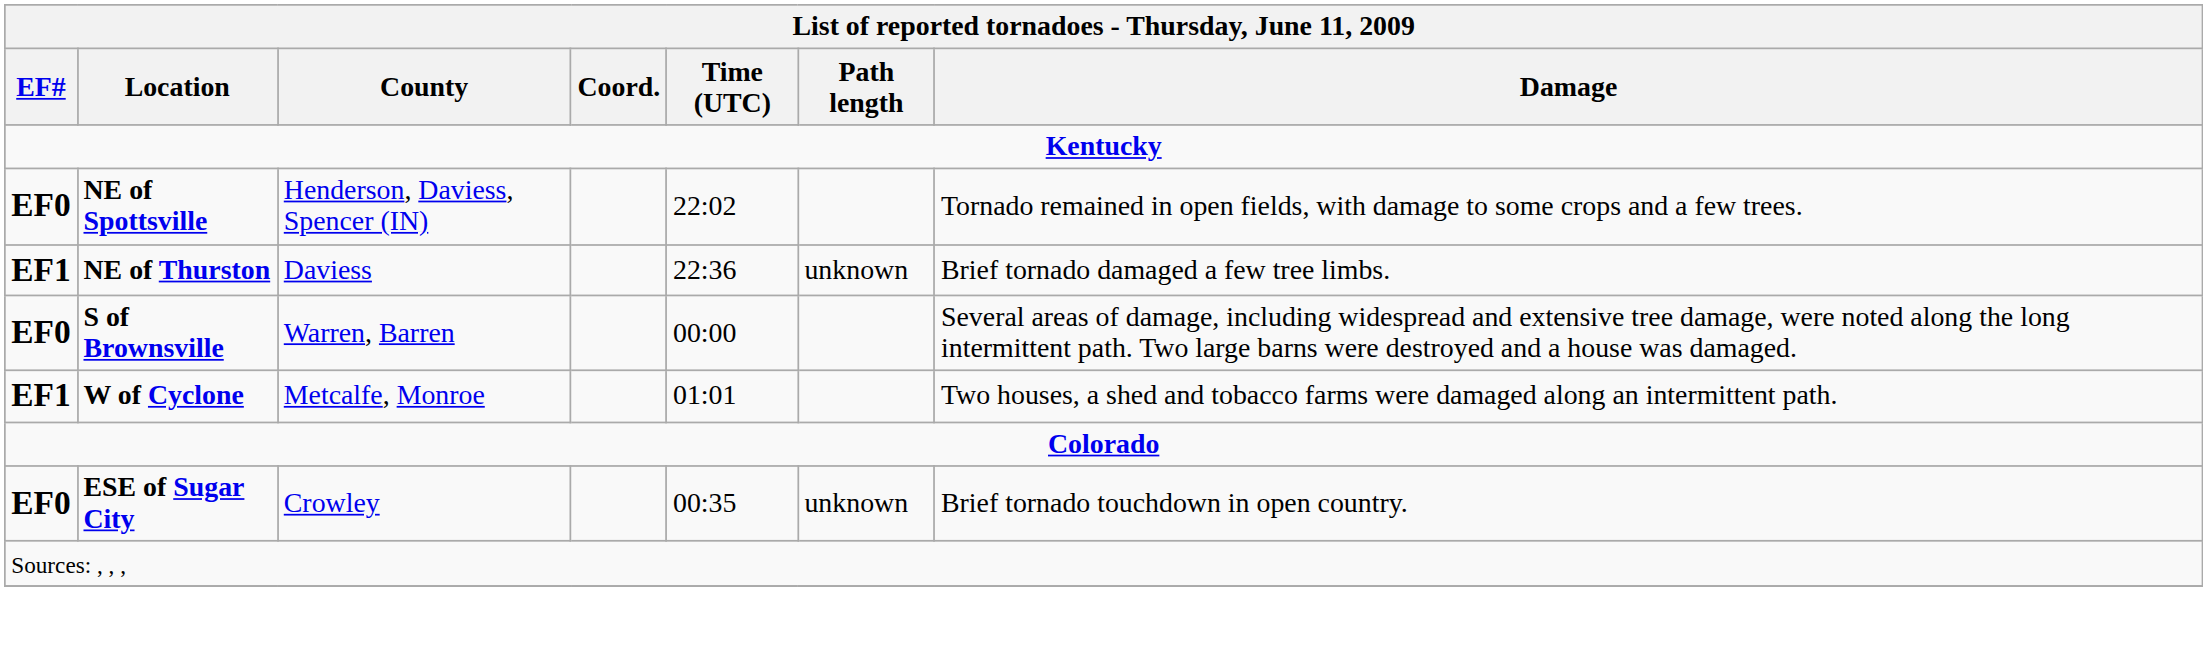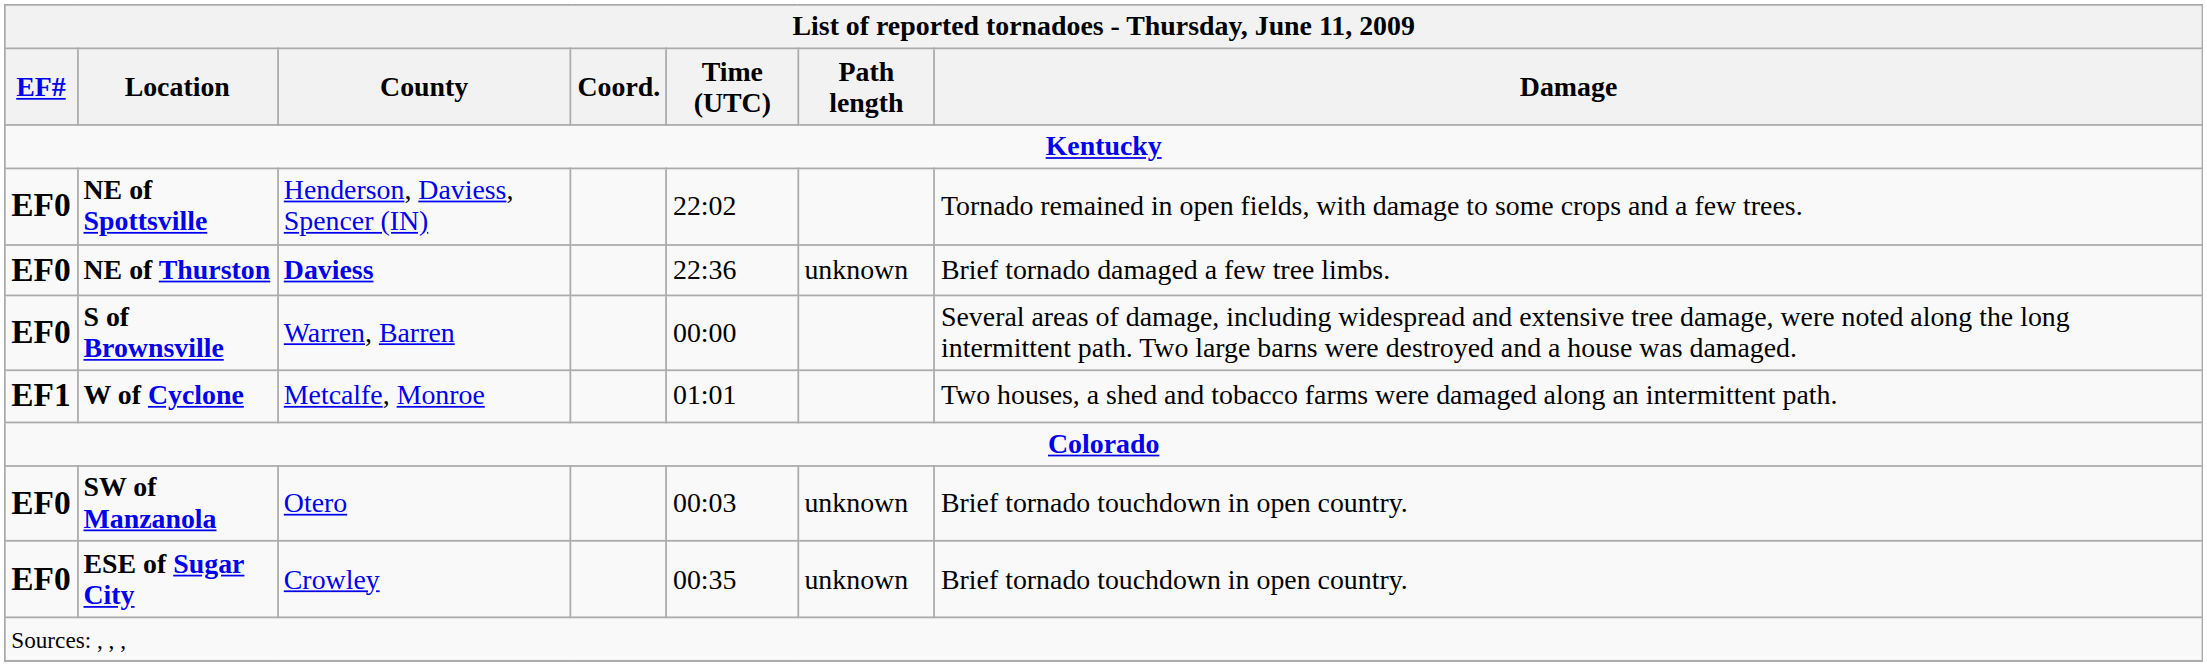(41, 269) EF1 -> (41, 269) EF0
(328, 269) normal -> (329, 269) bold
+ row: (150, 503)
